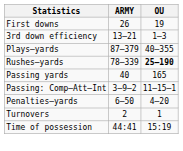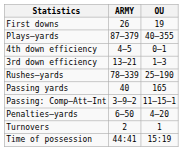rows swapped: (52, 37) <-> (32, 50)
+ row: (52, 50)
(159, 62) bold -> (159, 75) normal
